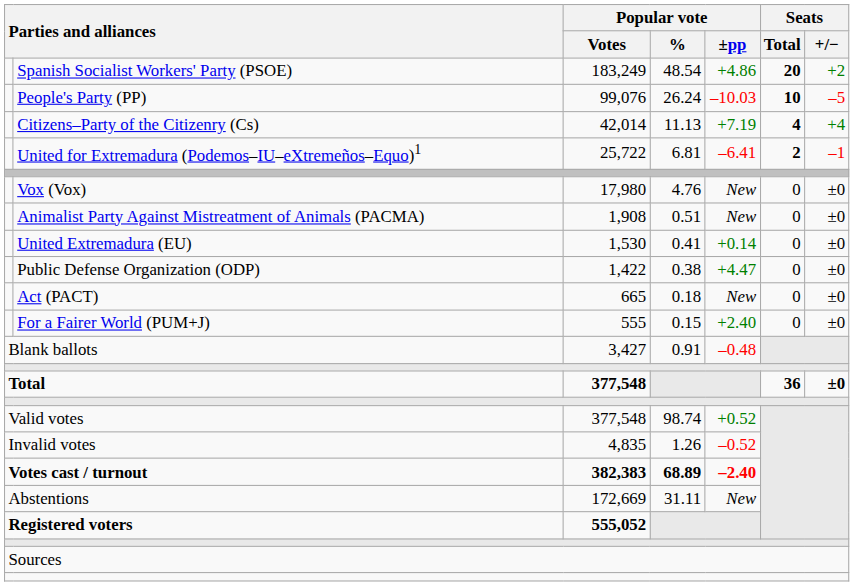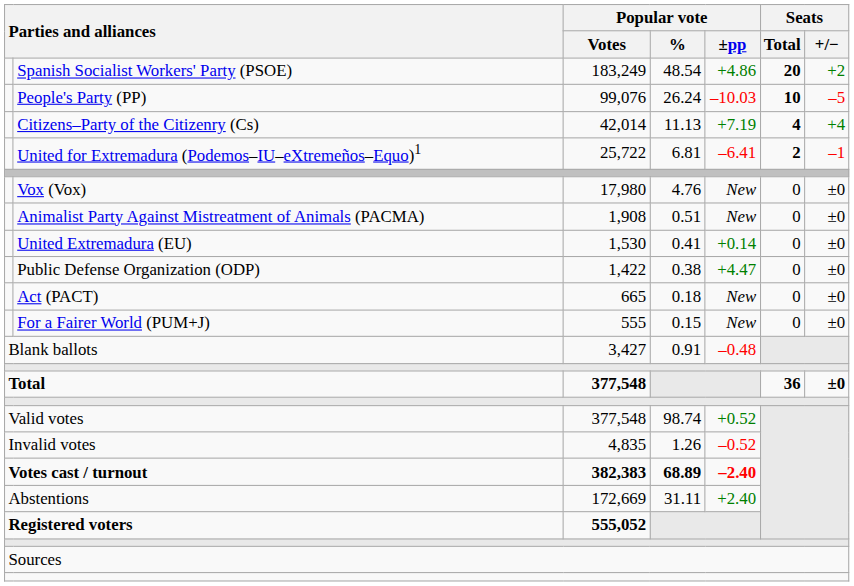(737, 323) +2.40 -> (741, 323) New
(741, 498) New -> (737, 498) +2.40
